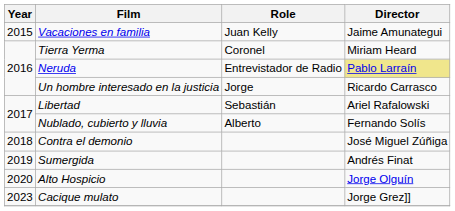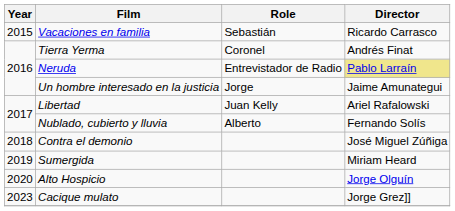(251, 32) Juan Kelly -> (250, 32) Sebastián
(395, 32) Jaime Amunategui -> (392, 32) Ricardo Carrasco
(382, 50) Miriam Heard -> (380, 50) Andrés Finat
(392, 87) Ricardo Carrasco -> (395, 87) Jaime Amunategui
(250, 105) Sebastián -> (251, 105) Juan Kelly
(380, 160) Andrés Finat -> (382, 160) Miriam Heard
